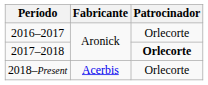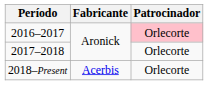(167, 32) no background -> (167, 32) pink background
(167, 51) bold -> (167, 51) normal
